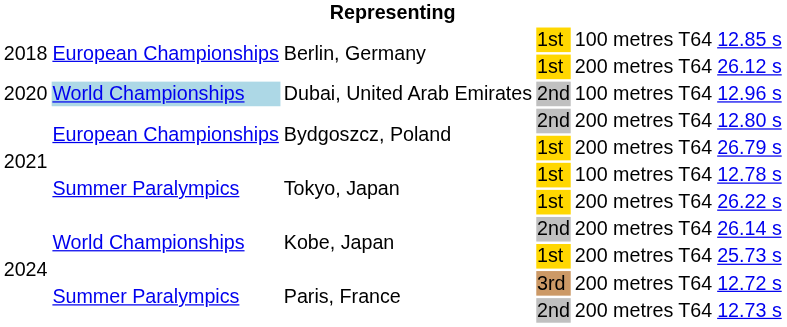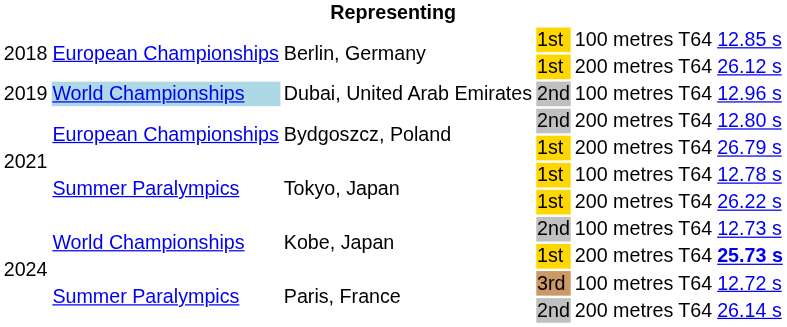(26, 93) 2020 -> (26, 93) 2019
(644, 229) 200 metres T64 -> (644, 229) 100 metres T64
(749, 229) 26.14 s -> (749, 229) 12.73 s
(749, 256) normal -> (750, 256) bold
(644, 283) 200 metres T64 -> (644, 283) 100 metres T64
(749, 310) 12.73 s -> (749, 310) 26.14 s
